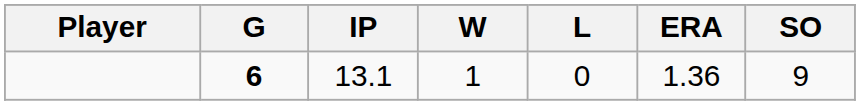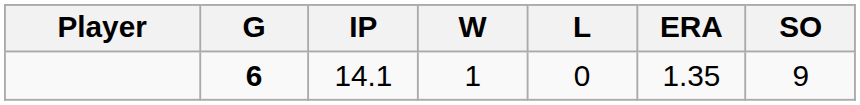(363, 75) 13.1 -> (363, 75) 14.1
(691, 75) 1.36 -> (691, 75) 1.35
